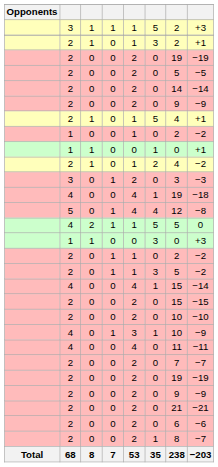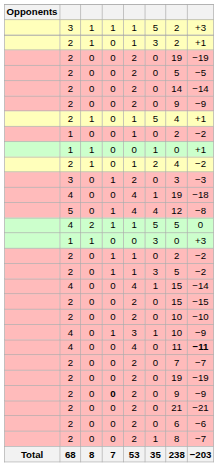(200, 348) normal -> (200, 348) bold
(113, 393) normal -> (113, 393) bold
